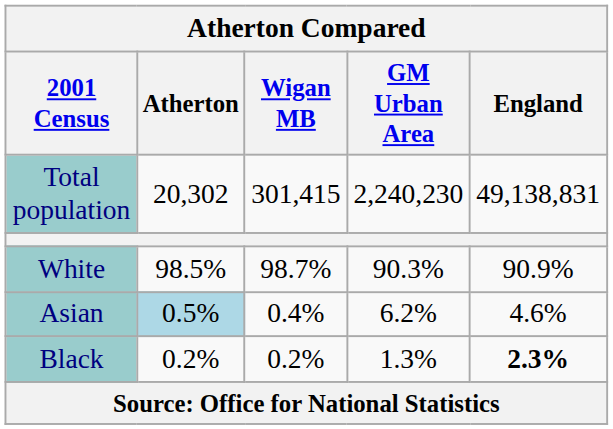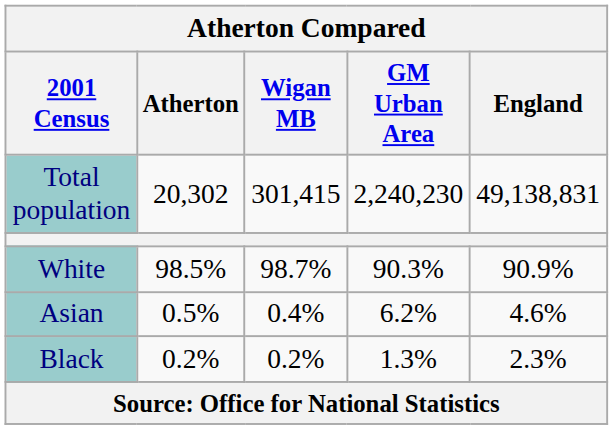(191, 313) lightblue background -> (191, 313) no background
(538, 358) bold -> (538, 358) normal
